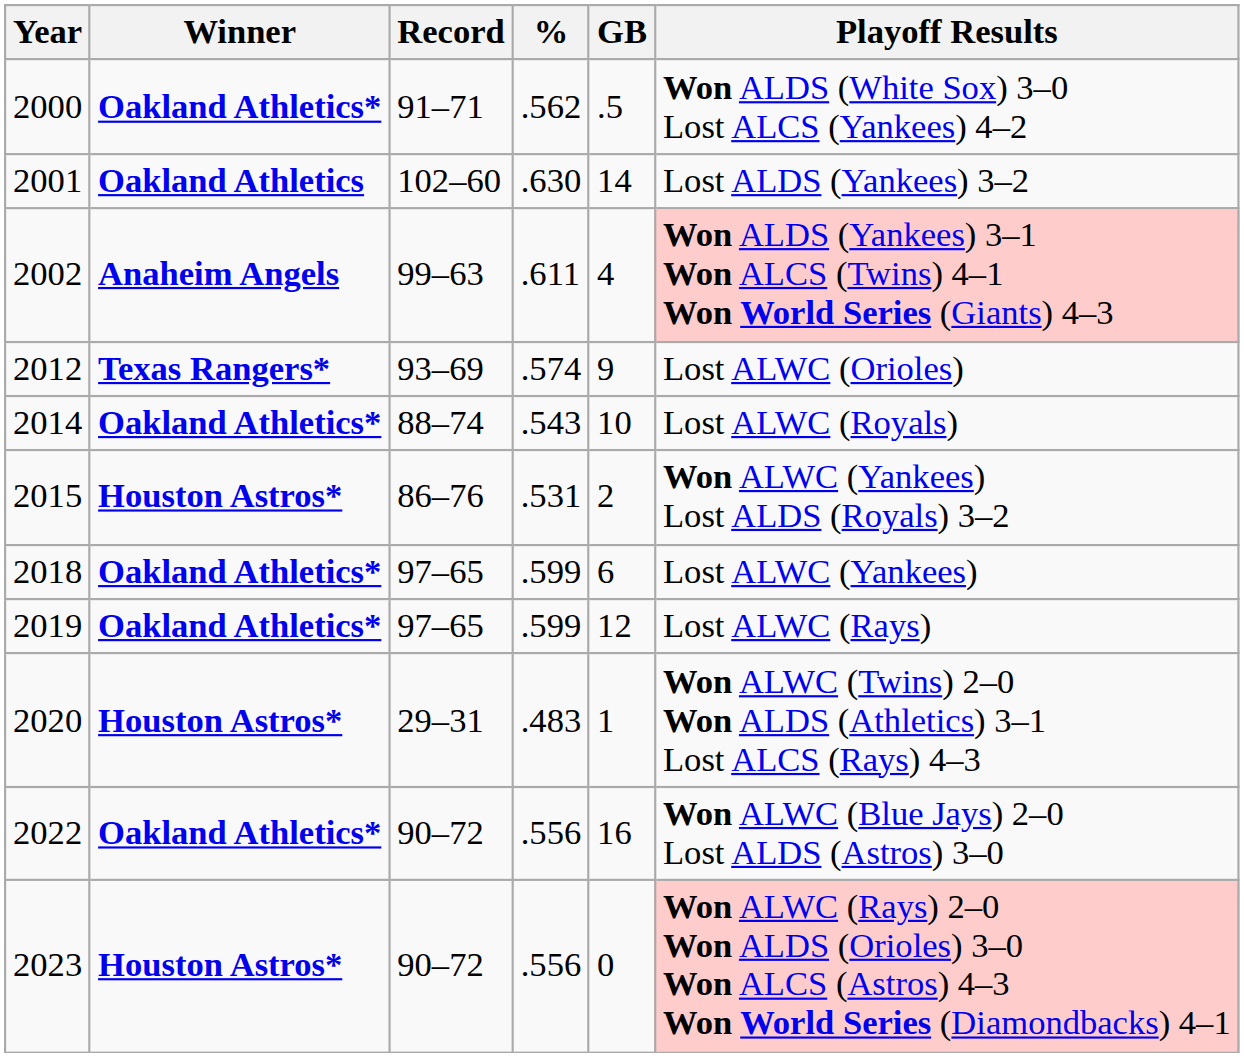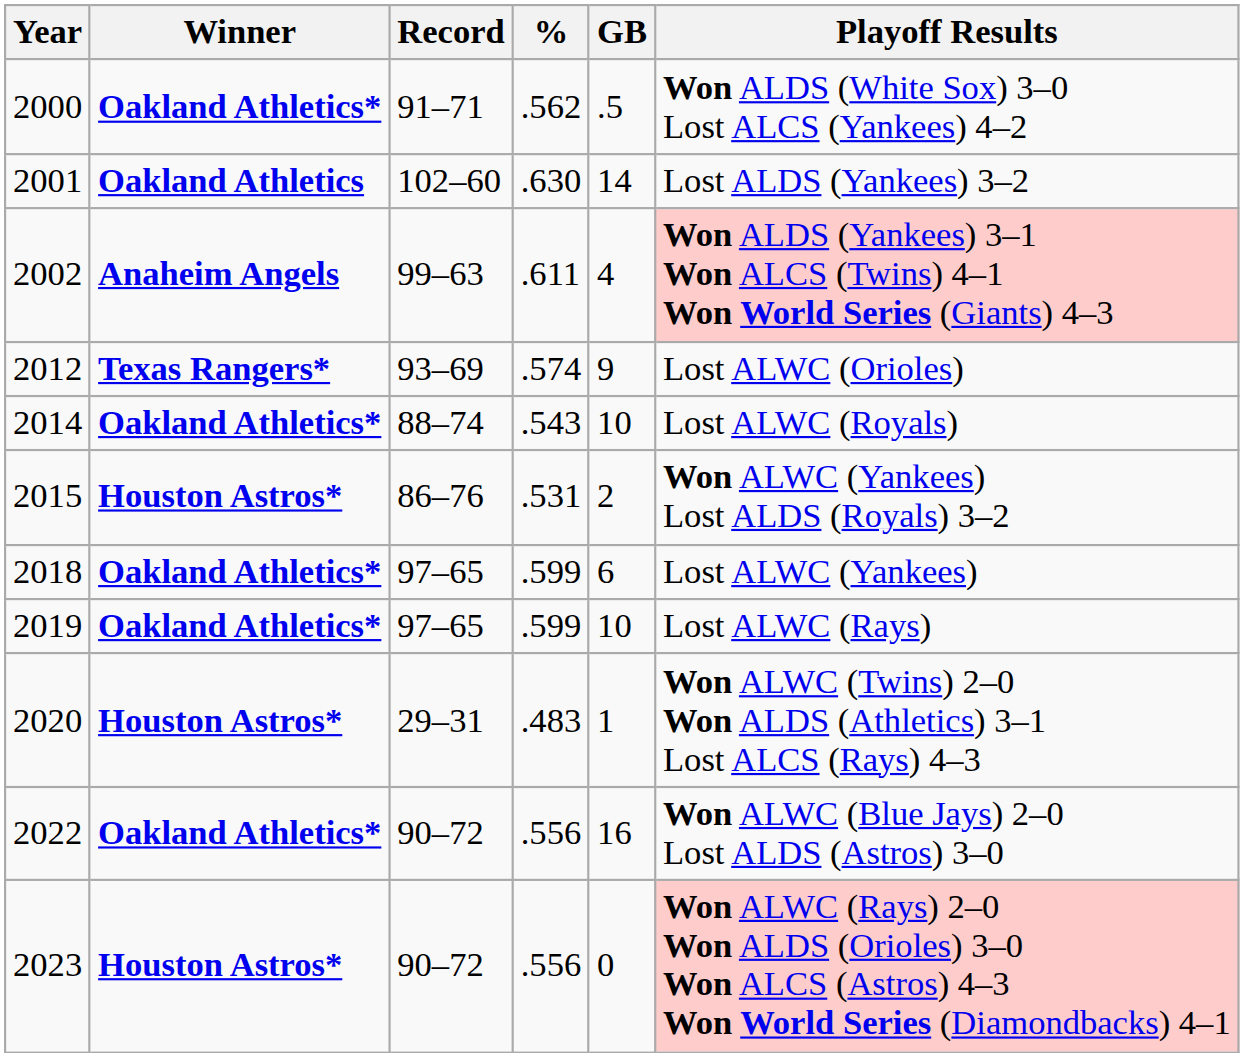(614, 625) 12 -> (614, 625) 10
